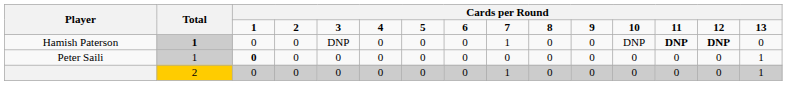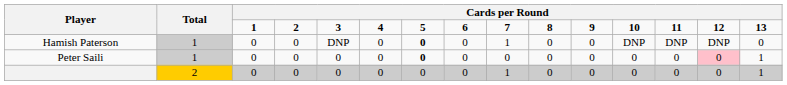(195, 42) bold -> (195, 42) normal
(423, 42) normal -> (423, 42) bold
(676, 42) bold -> (676, 42) normal
(719, 42) bold -> (719, 42) normal
(254, 58) bold -> (254, 58) normal
(423, 58) normal -> (423, 58) bold
(719, 58) no background -> (719, 58) pink background
